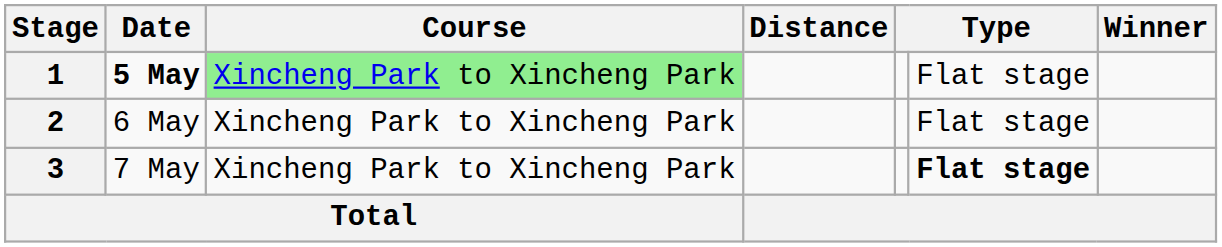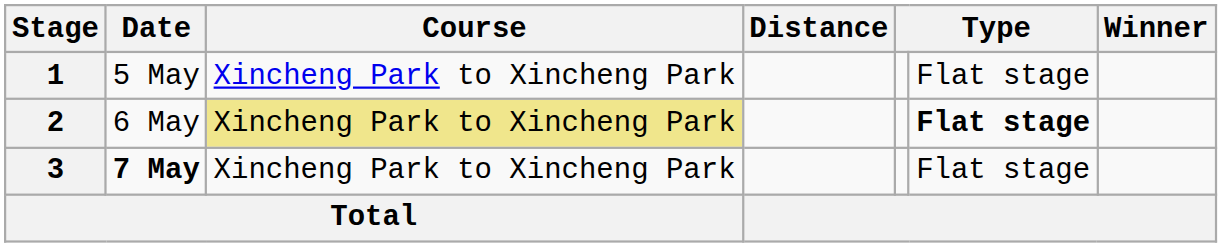(156, 76) bold -> (156, 76) normal
(475, 76) lightgreen background -> (475, 76) no background
(475, 123) no background -> (475, 123) khaki background
(1003, 123) normal -> (1003, 123) bold
(156, 170) normal -> (156, 170) bold
(1003, 170) bold -> (1003, 170) normal
